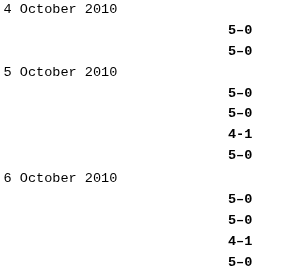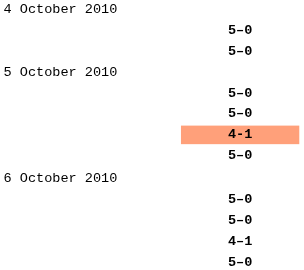(240, 135) no background -> (240, 135) lightsalmon background
